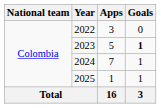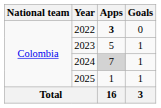(111, 29) normal -> (111, 29) bold
(140, 45) bold -> (140, 45) normal
(111, 62) no background -> (111, 62) lightgrey background
